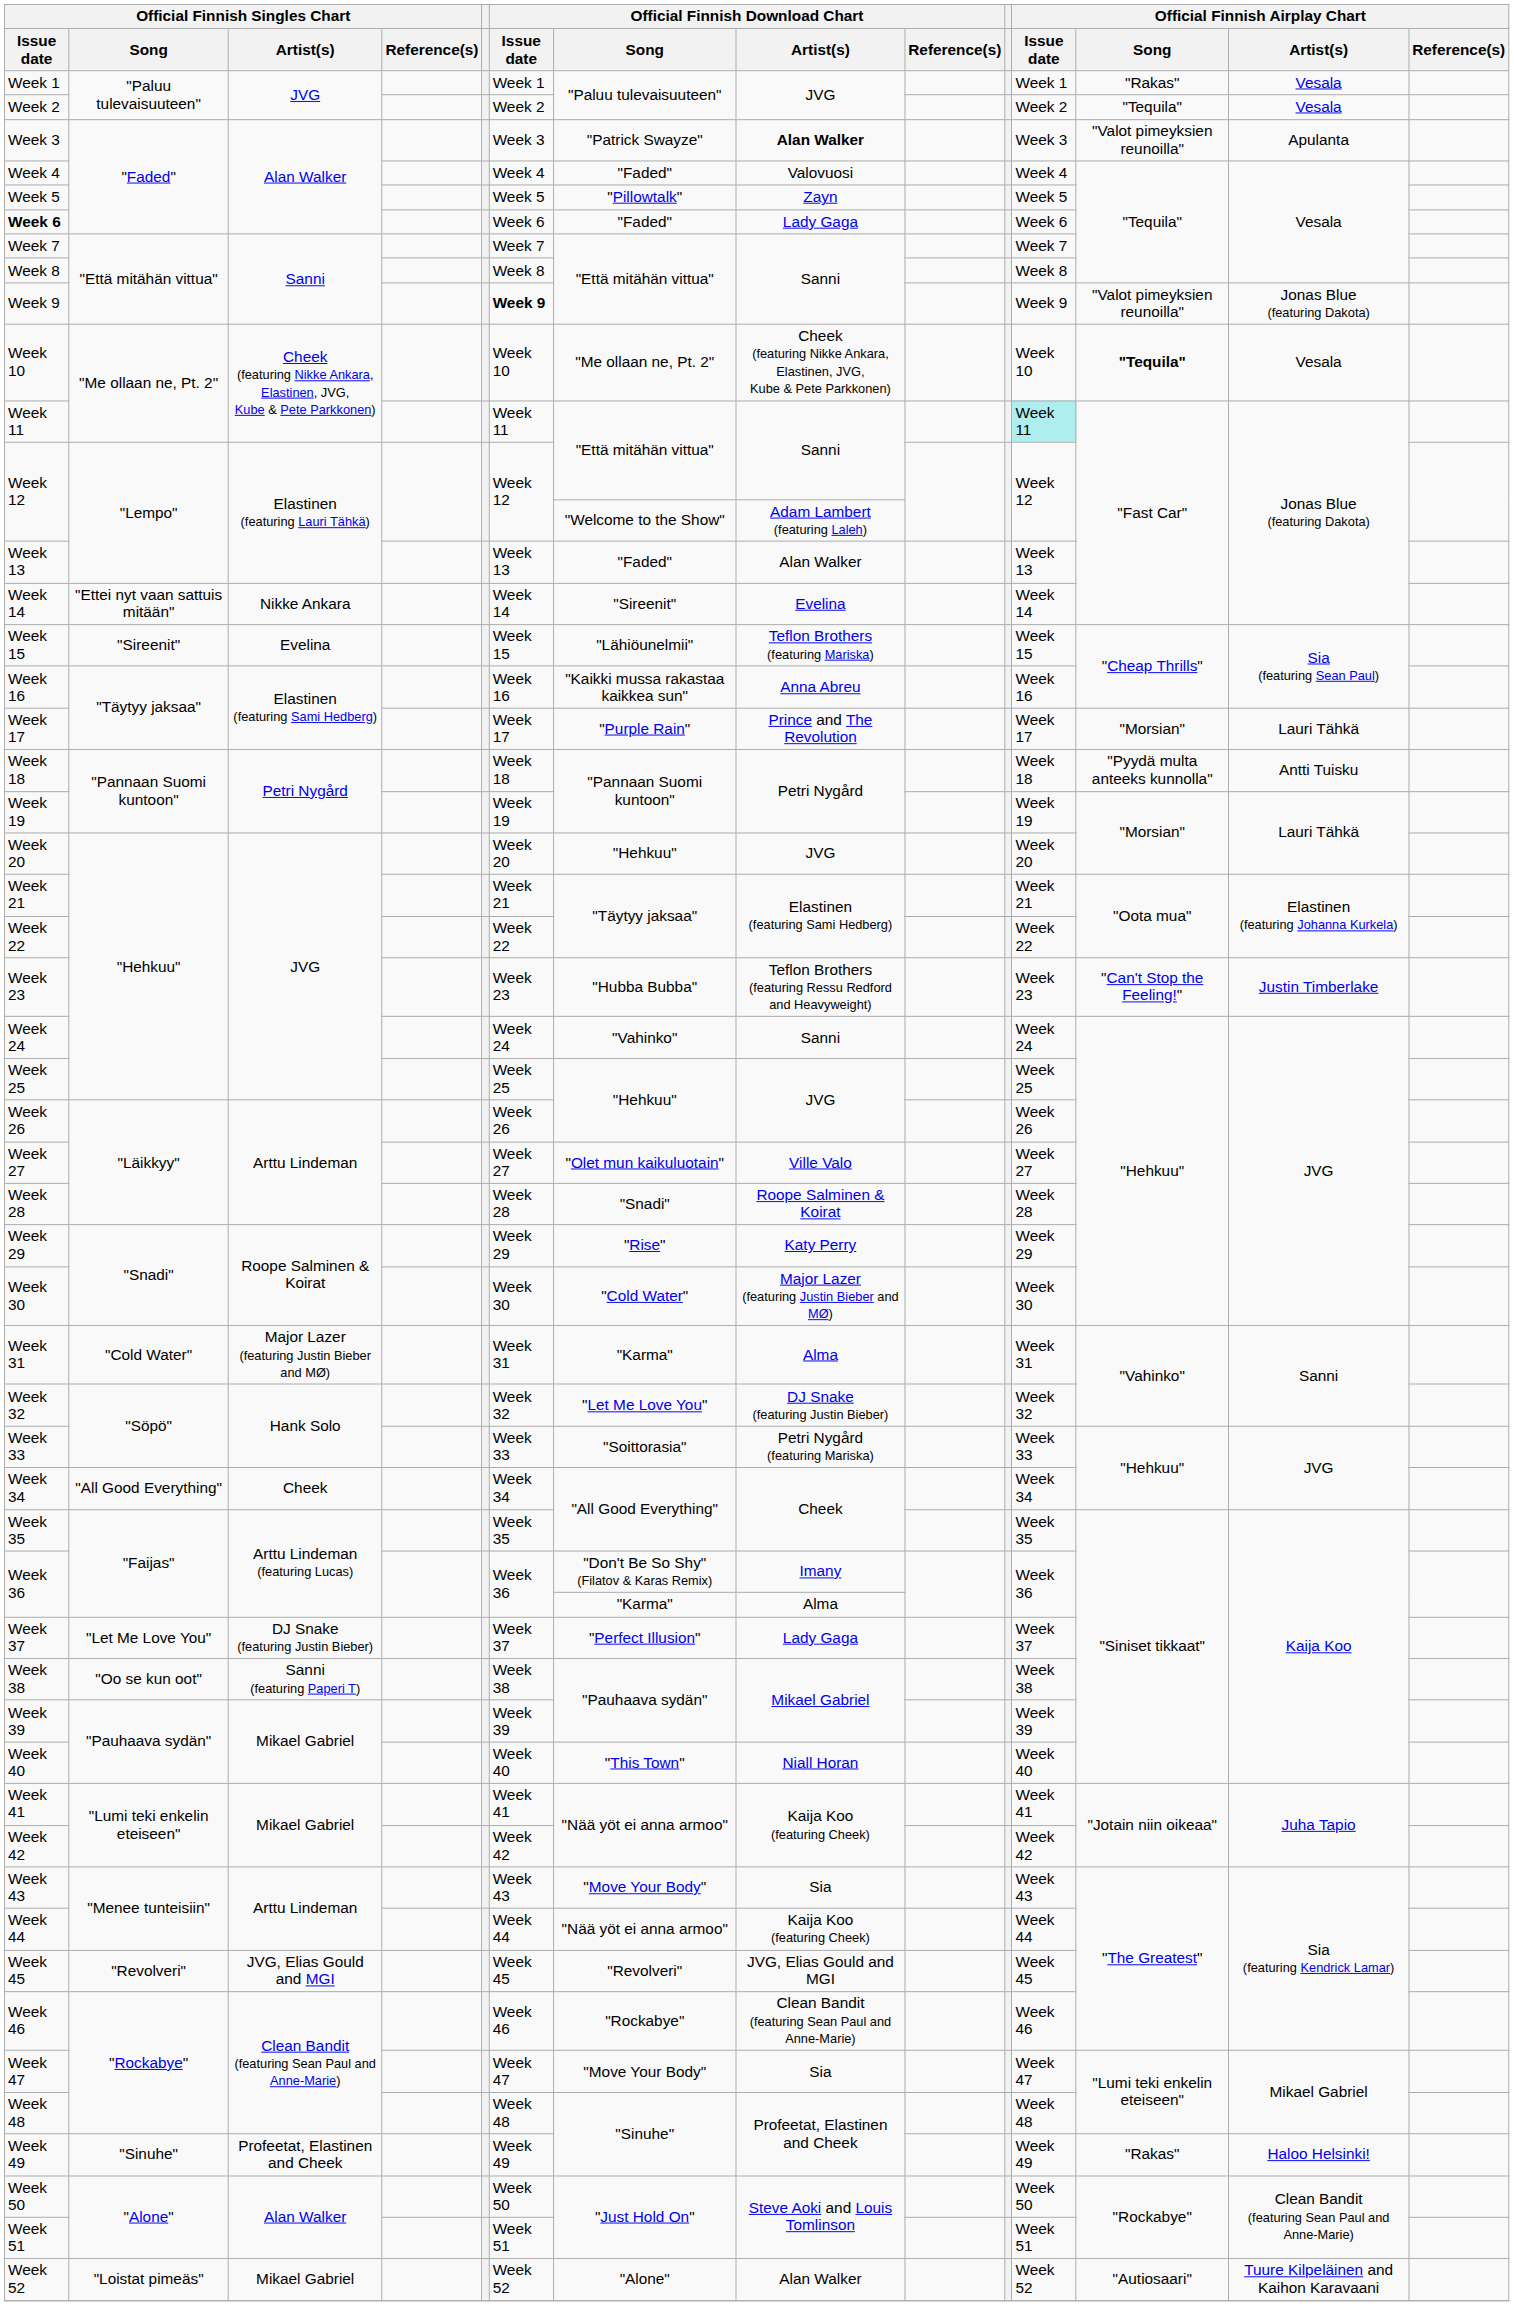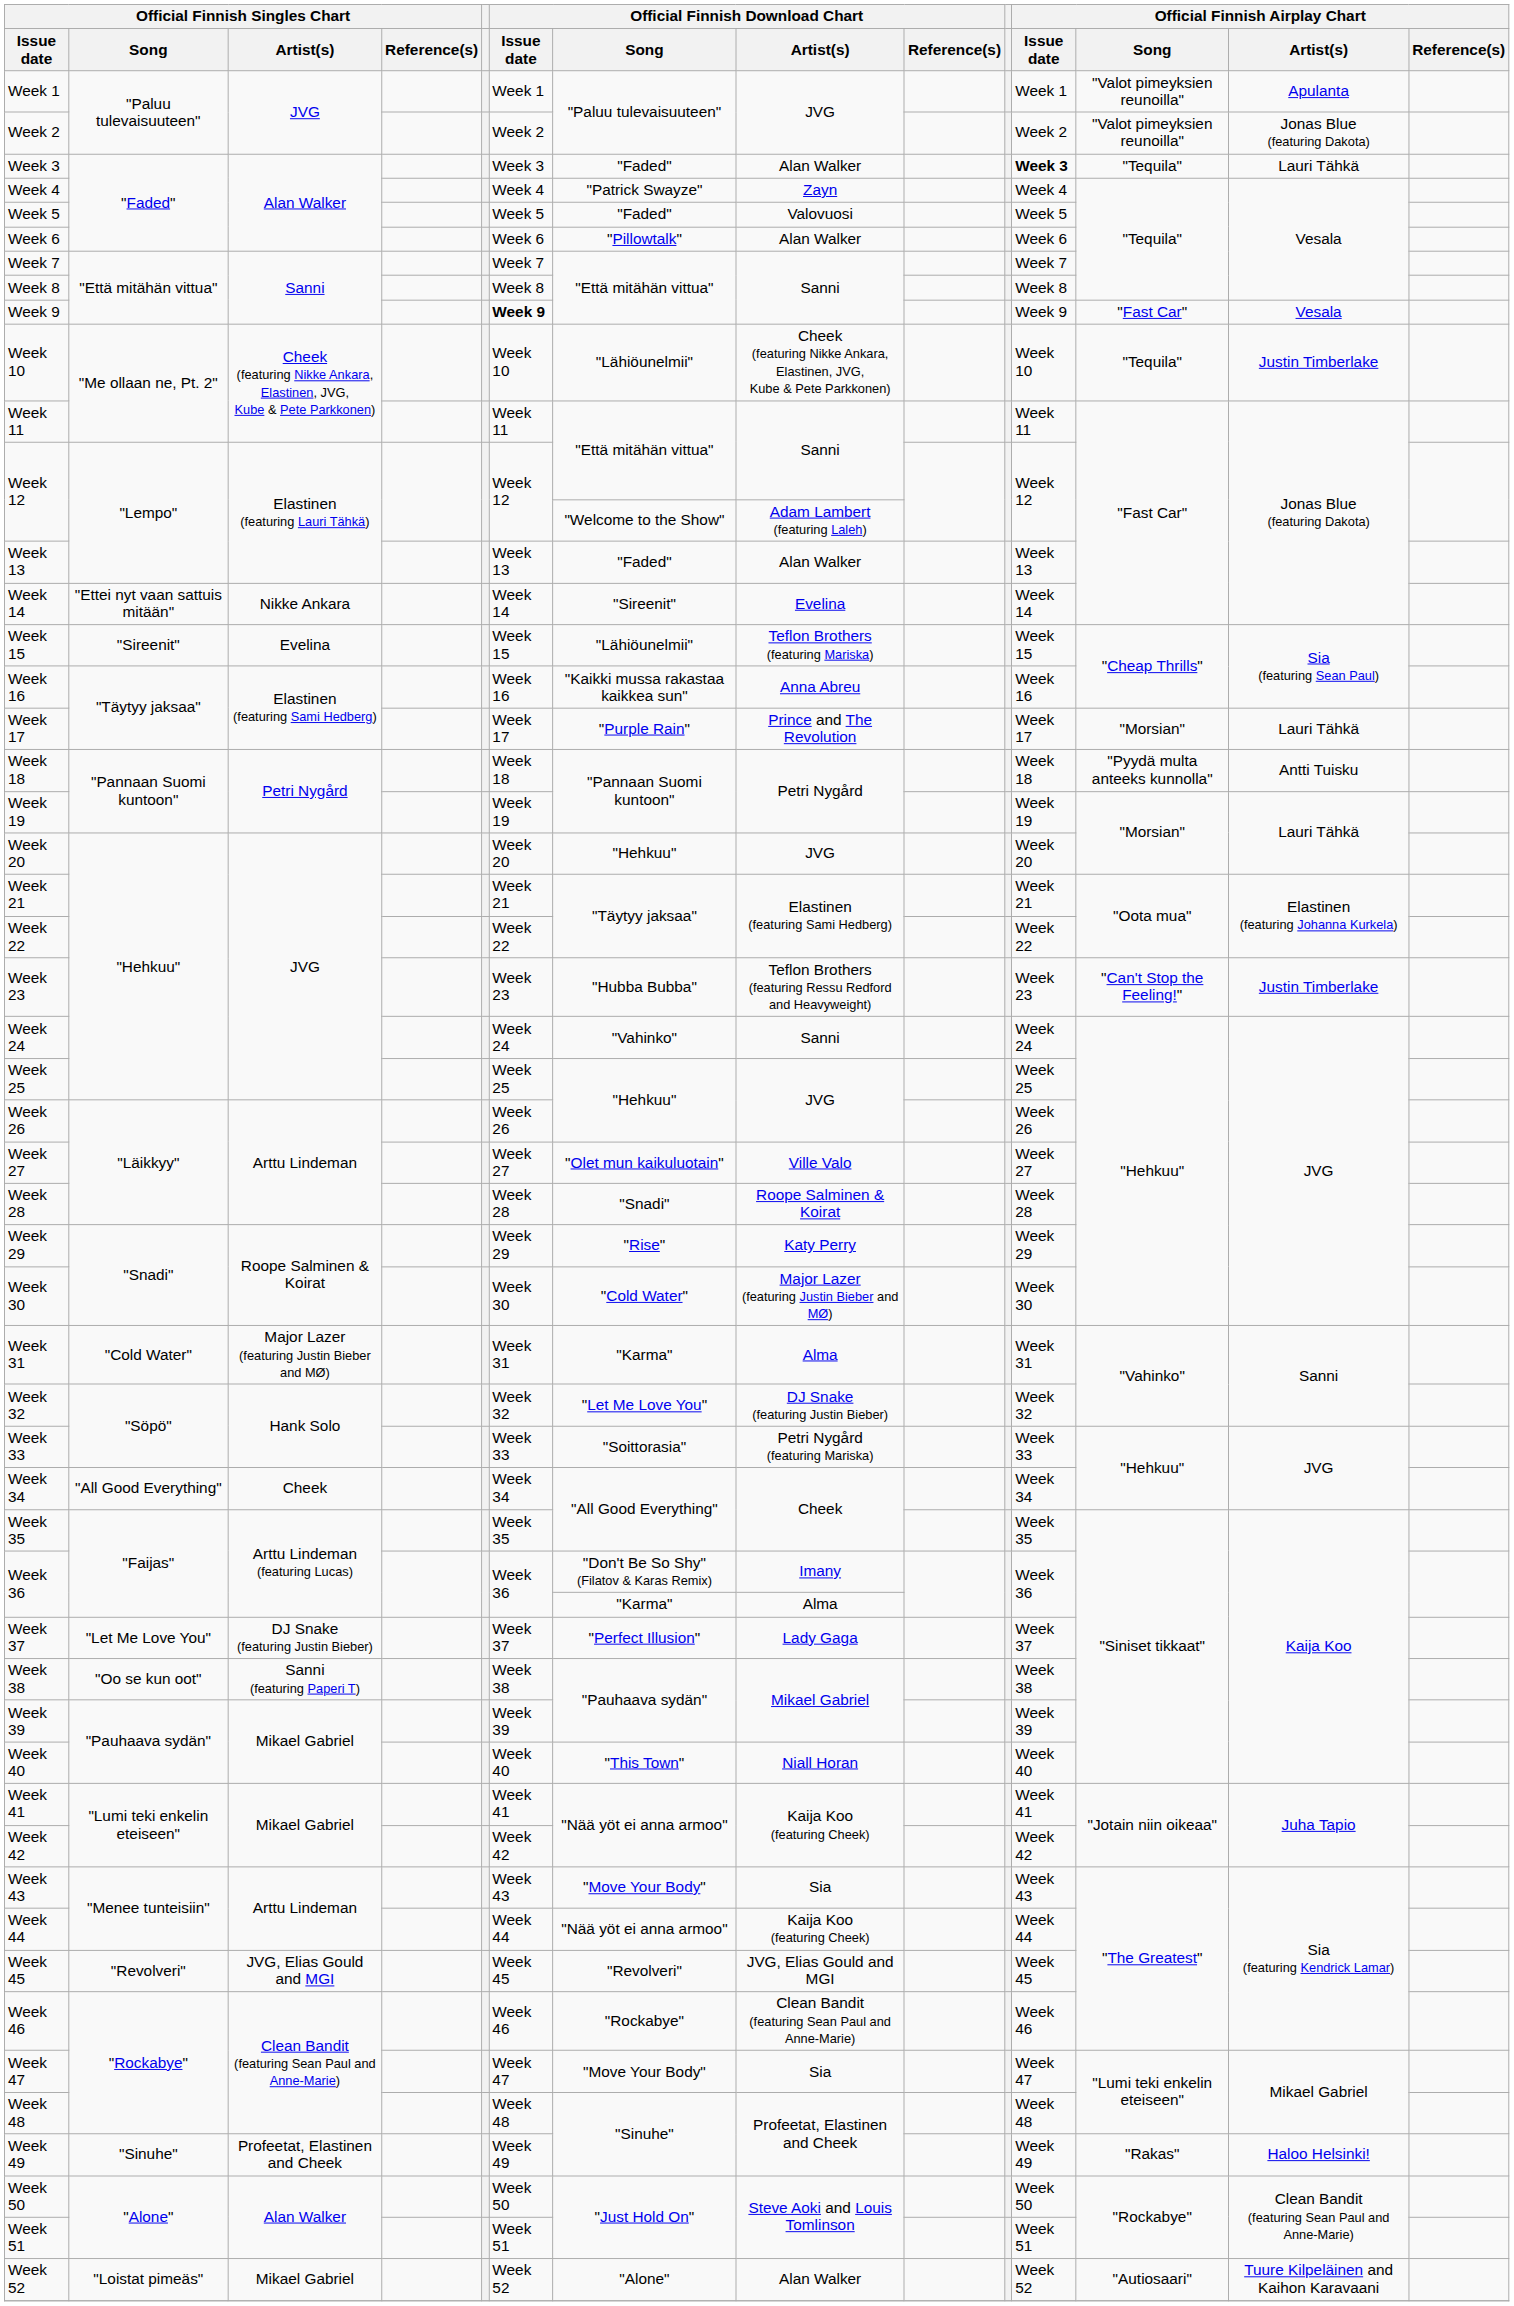(1152, 82) "Rakas" -> (1152, 91) "Valot pimeyksien reunoilla"
(1319, 82) Vesala -> (1319, 91) Apulanta
(1152, 107) "Tequila" -> (1152, 132) "Valot pimeyksien reunoilla"
(1319, 107) Vesala -> (1319, 132) Jonas Blue (featuring Dakota)
(645, 140) "Patrick Swayze" -> (644, 165) "Faded"
(820, 140) bold -> (820, 165) normal
(1041, 140) normal -> (1041, 165) bold
(1152, 140) "Valot pimeyksien reunoilla" -> (1152, 165) "Tequila"
(1319, 140) Apulanta -> (1319, 165) Lauri Tähkä
(645, 173) "Faded" -> (644, 190) "Patrick Swayze"
(820, 173) Valovuosi -> (820, 190) Zayn
(645, 197) "Pillowtalk" -> (644, 214) "Faded"
(820, 197) Zayn -> (820, 214) Valovuosi
(34, 221) bold -> (34, 239) normal
(645, 221) "Faded" -> (644, 239) "Pillowtalk"
(820, 221) Lady Gaga -> (820, 239) Alan Walker
(1152, 303) "Valot pimeyksien reunoilla" -> (1152, 312) "Fast Car"
(1319, 303) Jonas Blue (featuring Dakota) -> (1319, 312) Vesala
(645, 362) "Me ollaan ne, Pt. 2" -> (644, 362) "Lähiöunelmii"
(1152, 362) bold -> (1152, 362) normal
(1319, 362) Vesala -> (1319, 362) Justin Timberlake
(1035, 421) paleturquoise background -> (1035, 421) no background
